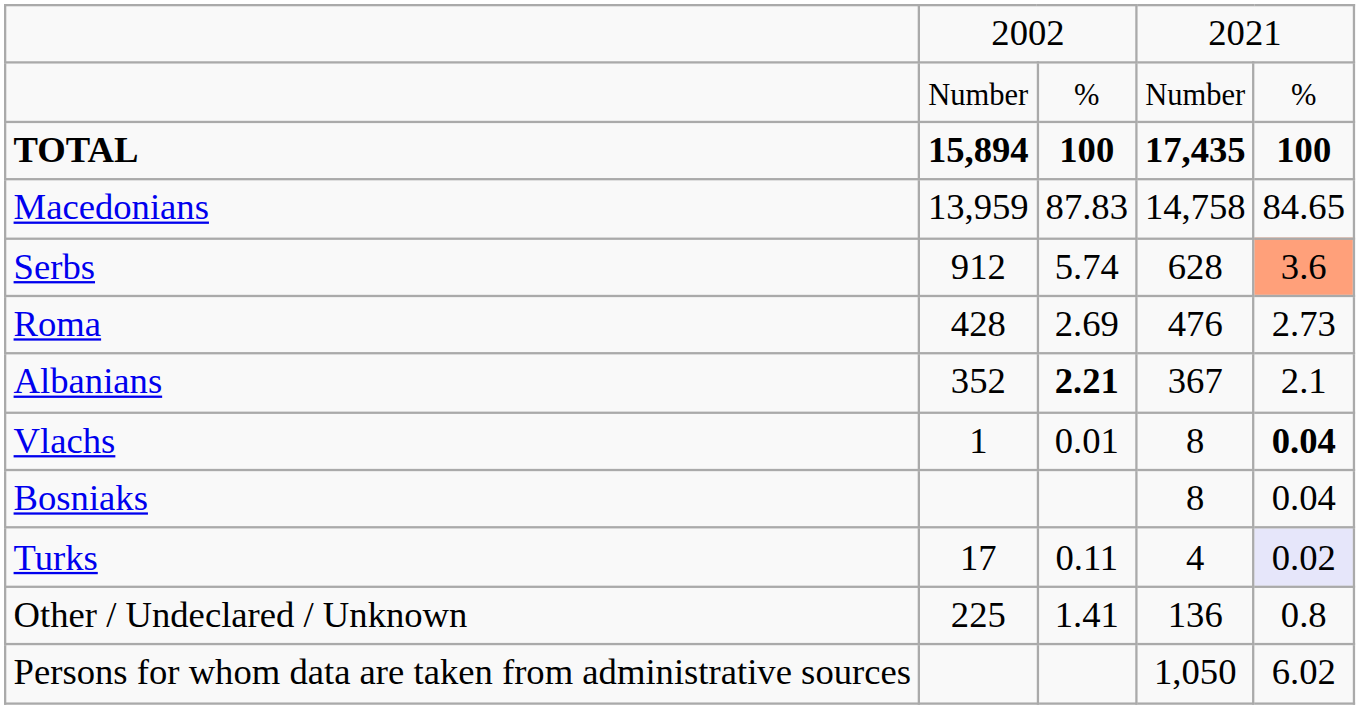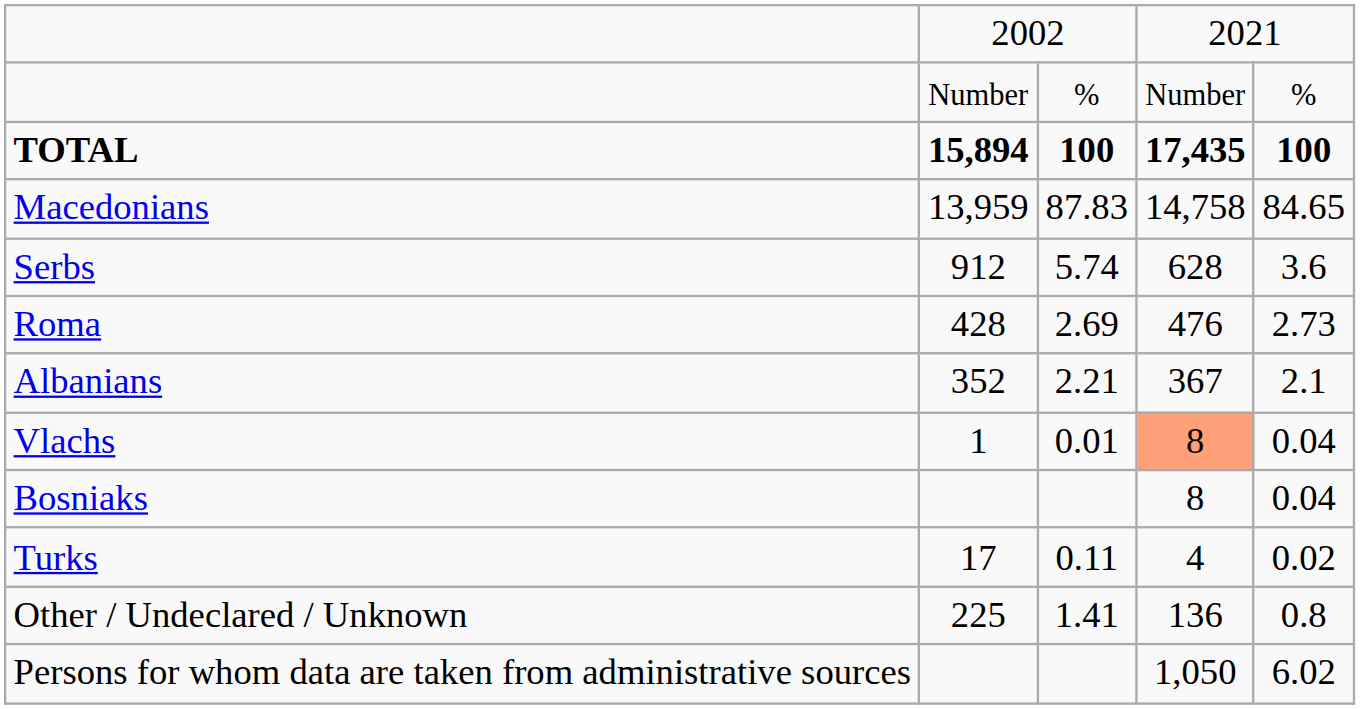(1304, 265) lightsalmon background -> (1304, 265) no background
(1087, 382) bold -> (1087, 382) normal
(1195, 440) no background -> (1195, 440) lightsalmon background
(1304, 440) bold -> (1304, 440) normal
(1304, 556) lavender background -> (1304, 556) no background
